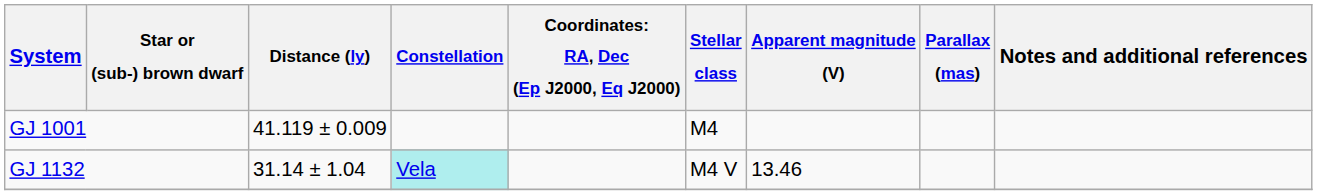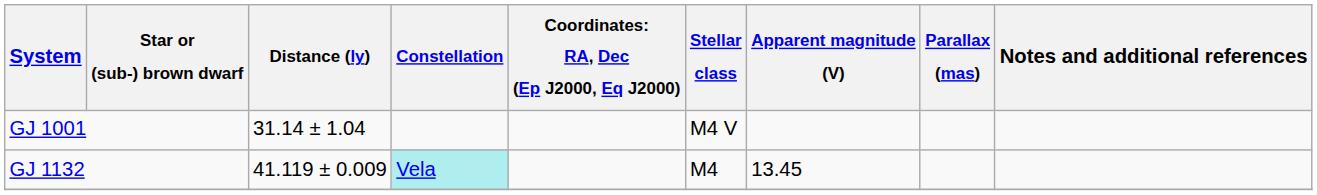(320, 129) 41.119 ± 0.009 -> (309, 129) 31.14 ± 1.04
(704, 129) M4 -> (714, 129) M4 V
(309, 169) 31.14 ± 1.04 -> (320, 169) 41.119 ± 0.009
(714, 169) M4 V -> (704, 169) M4
(777, 169) 13.46 -> (777, 169) 13.45
